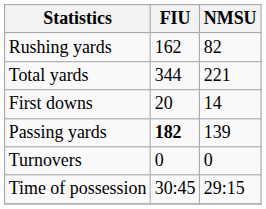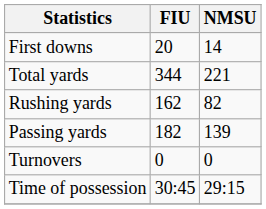rows swapped: (51, 103) <-> (60, 47)
(168, 132) bold -> (168, 132) normal
